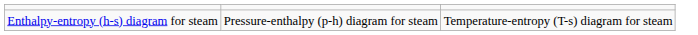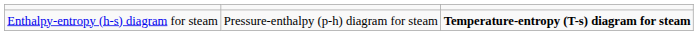(558, 20) normal -> (567, 20) bold
